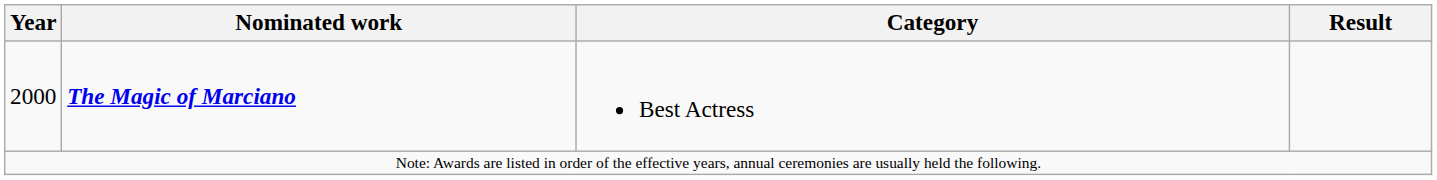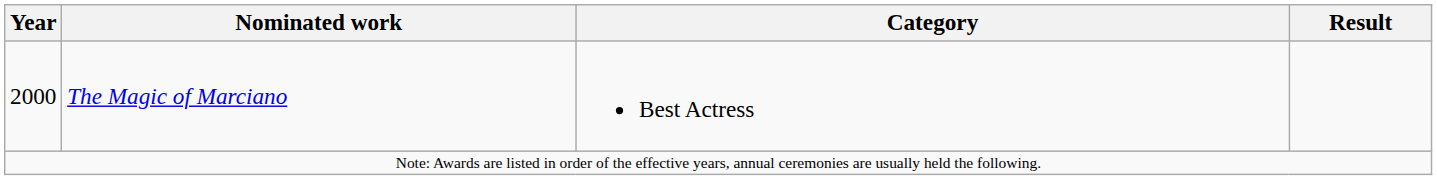(182, 95) bold -> (177, 95) normal
